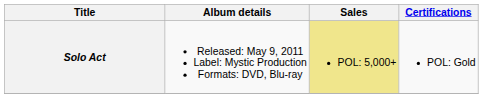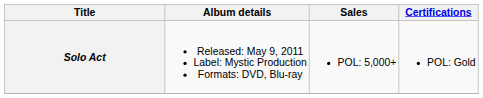(354, 63) khaki background -> (354, 63) no background
